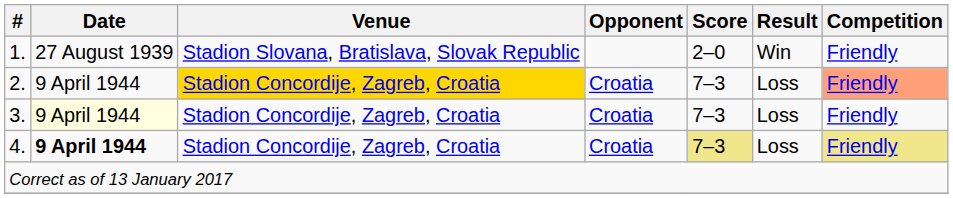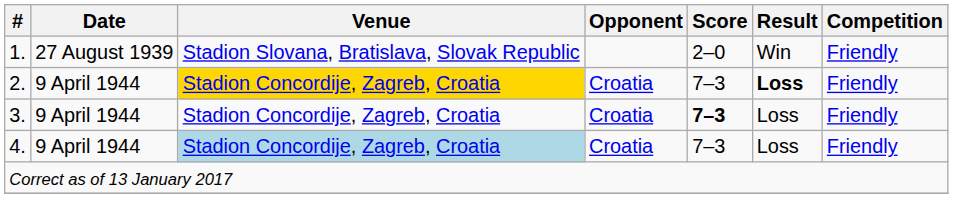(778, 84) normal -> (780, 84) bold
(862, 84) lightsalmon background -> (862, 84) no background
(88, 115) lightyellow background -> (88, 115) no background
(709, 115) normal -> (709, 115) bold
(91, 147) bold -> (88, 147) normal
(341, 147) no background -> (341, 147) lightblue background
(709, 147) khaki background -> (709, 147) no background
(862, 147) khaki background -> (862, 147) no background
